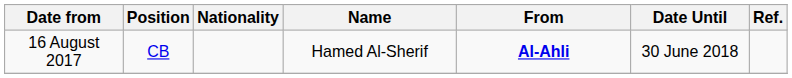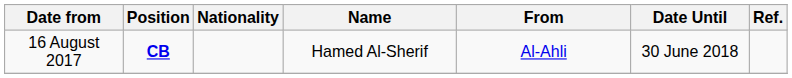(158, 52) normal -> (158, 52) bold
(544, 52) bold -> (544, 52) normal
